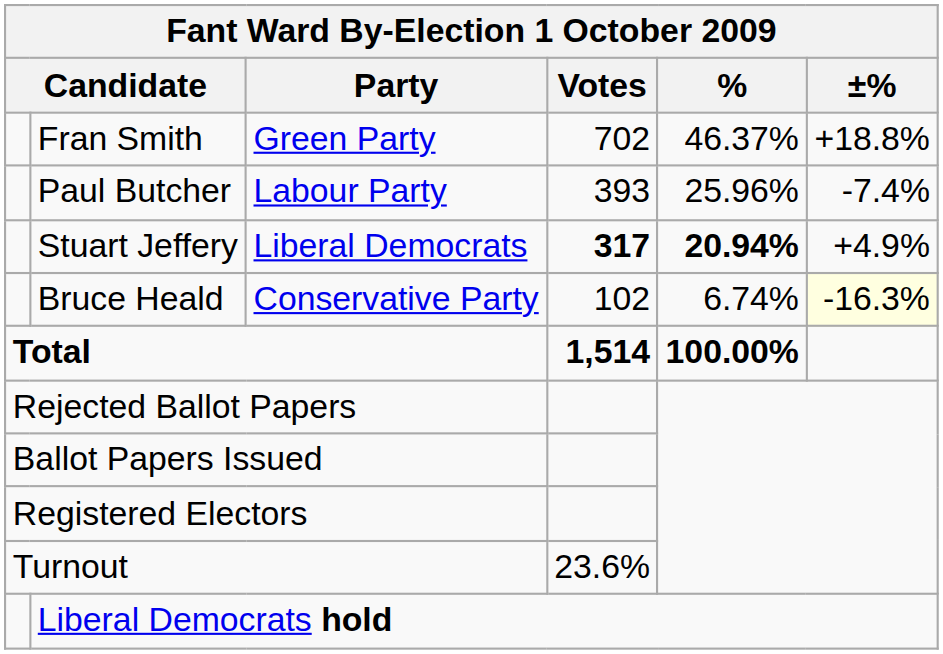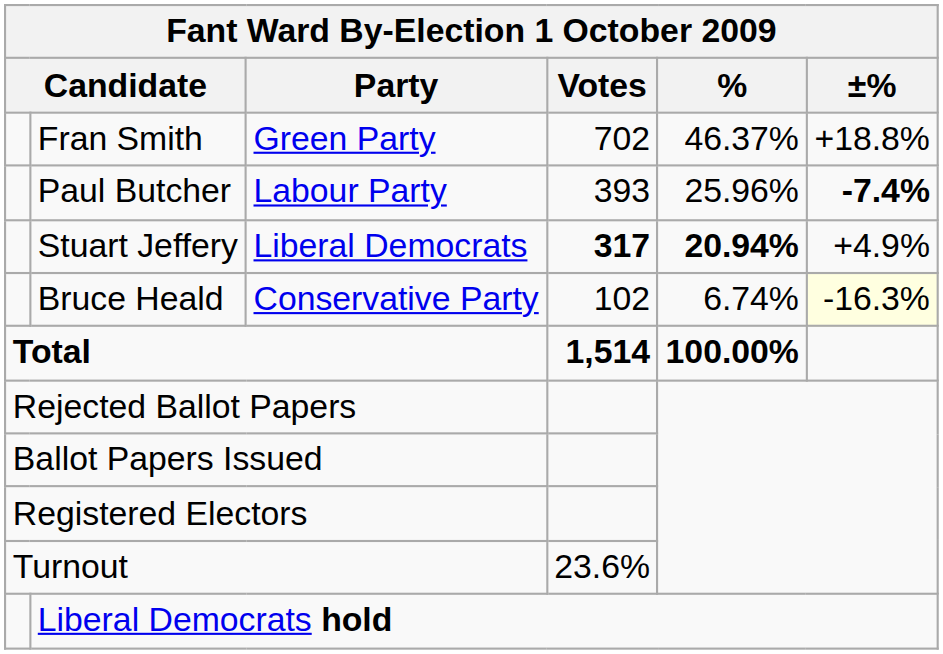(886, 191) normal -> (886, 191) bold
